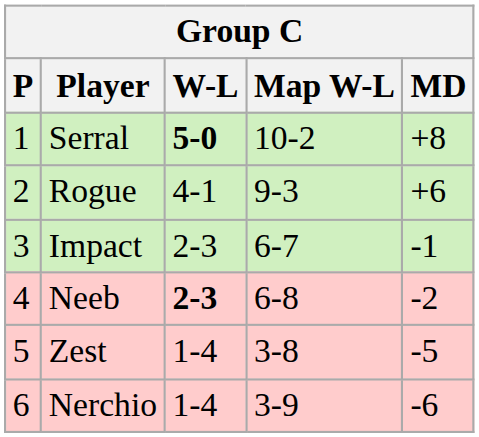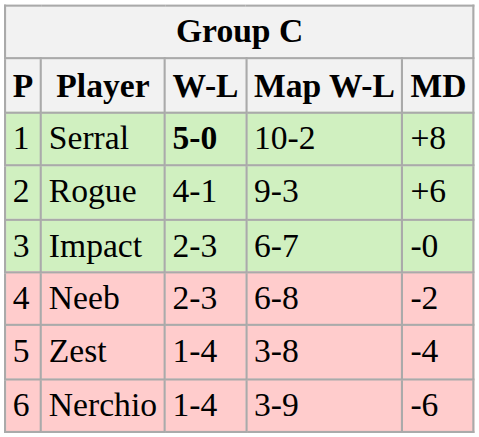(424, 244) -1 -> (424, 244) -0
(195, 298) bold -> (195, 298) normal
(424, 351) -5 -> (424, 351) -4
